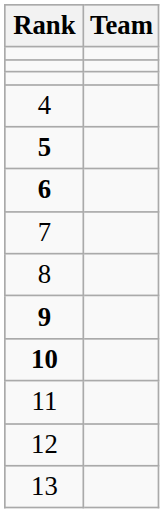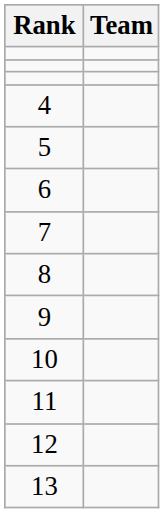(44, 147) bold -> (44, 147) normal
(44, 189) bold -> (44, 189) normal
(44, 316) bold -> (44, 316) normal
(44, 359) bold -> (44, 359) normal
